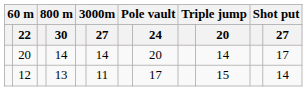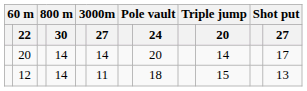(61, 75) 13 -> (61, 75) 14
(155, 75) 17 -> (155, 75) 18
(282, 75) 14 -> (282, 75) 13
